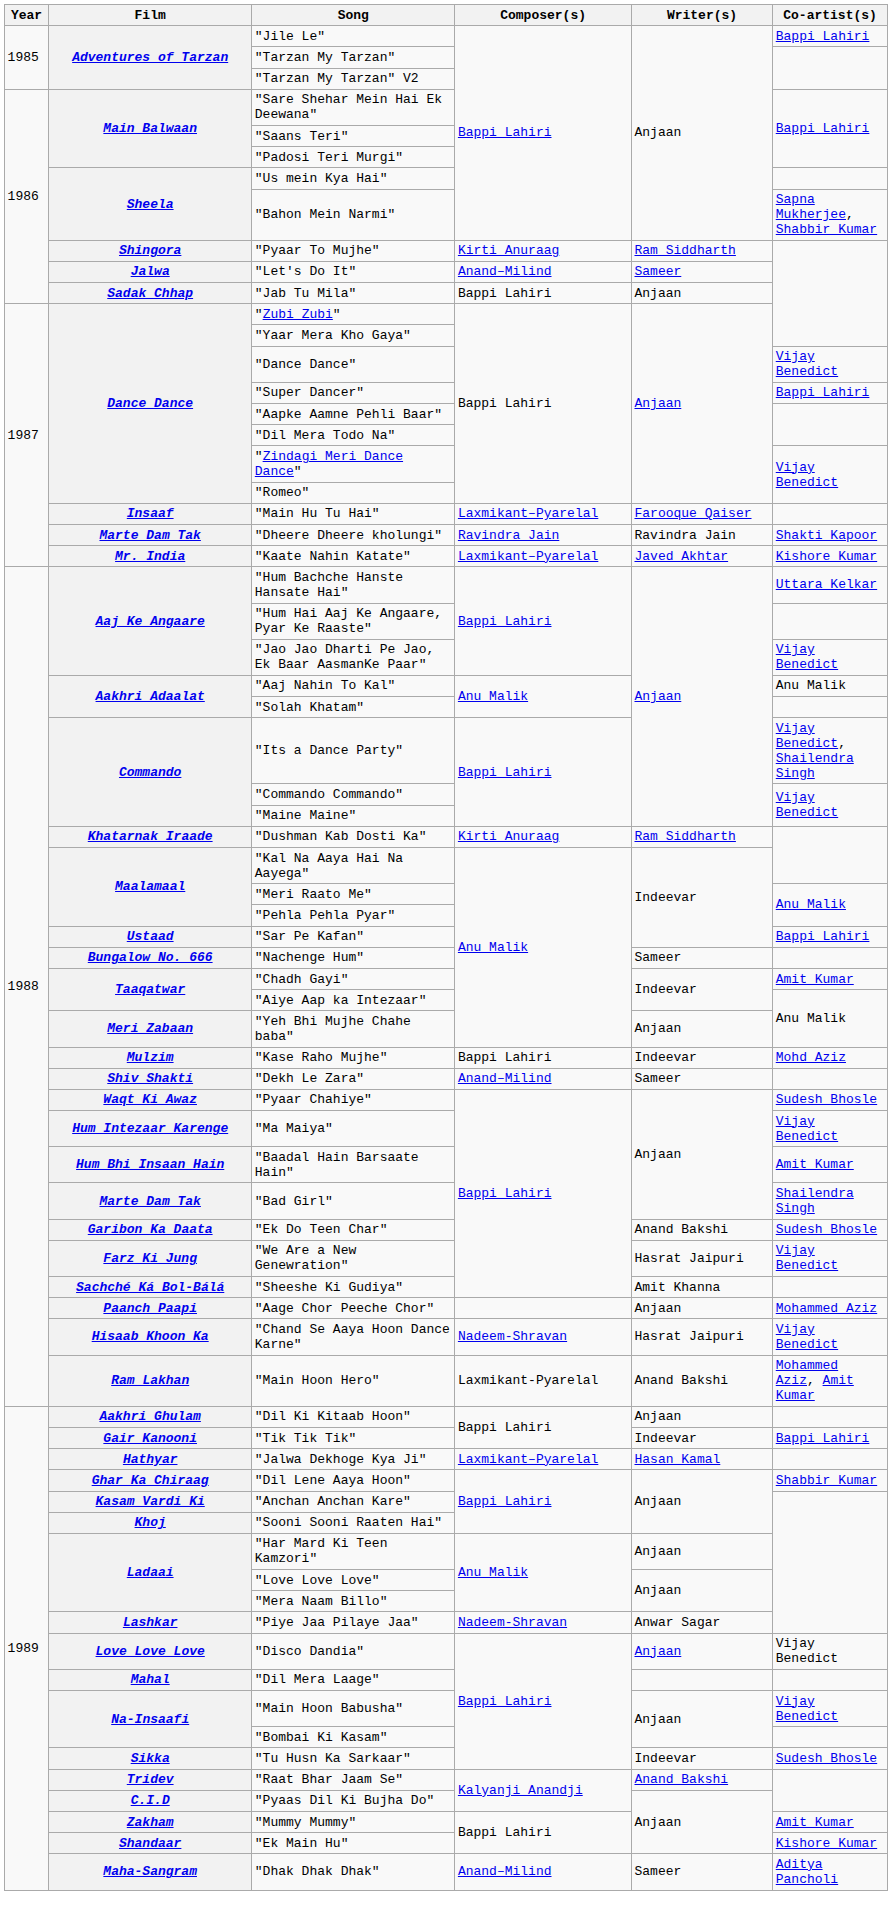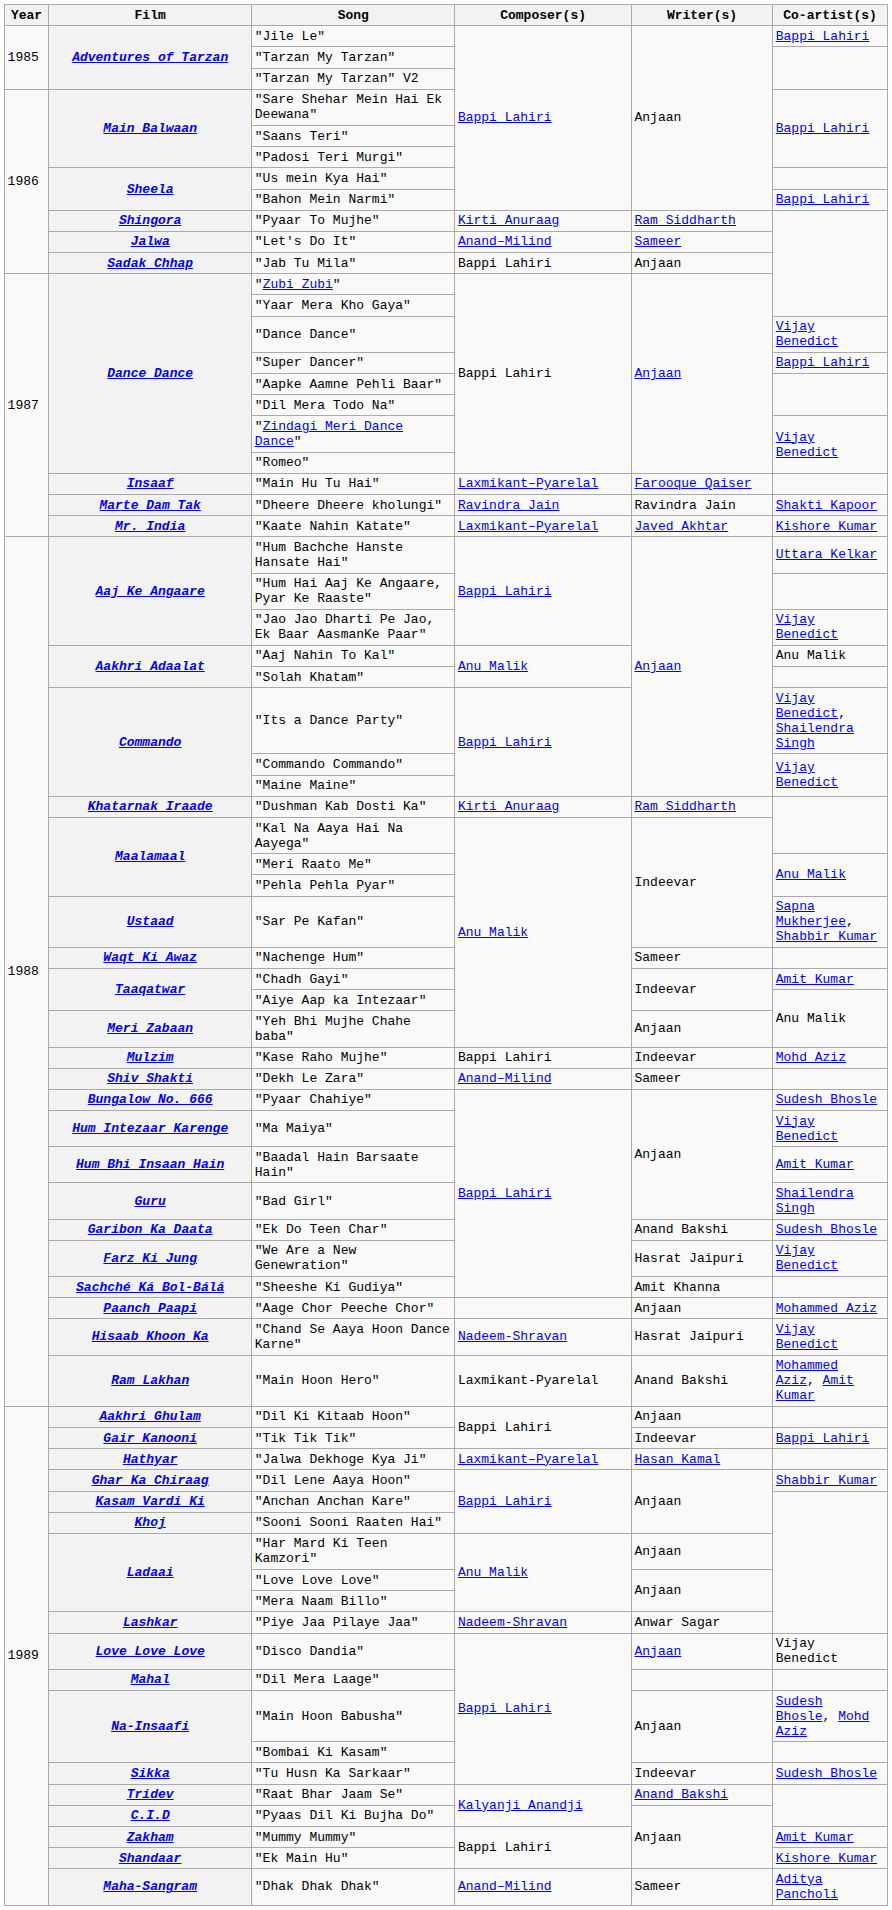(826, 215) Sapna Mukherjee, Shabbir Kumar -> (823, 200) Bappi Lahiri
(823, 937) Bappi Lahiri -> (826, 922) Sapna Mukherjee, Shabbir Kumar
(150, 958) Bungalow No. 666 -> (150, 958) Waqt Ki Awaz
(150, 1100) Waqt Ki Awaz -> (150, 1100) Bungalow No. 666
(150, 1201) Marte Dam Tak -> (150, 1201) Guru
(807, 1709) Vijay Benedict -> (823, 1716) Sudesh Bhosle, Mohd Aziz
